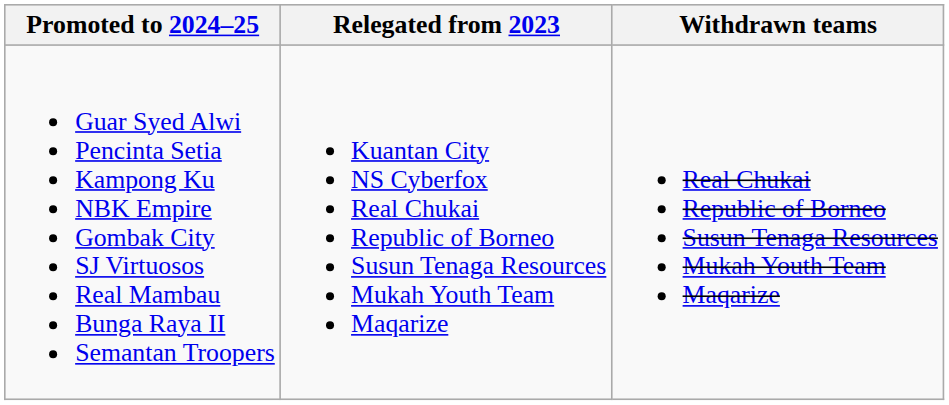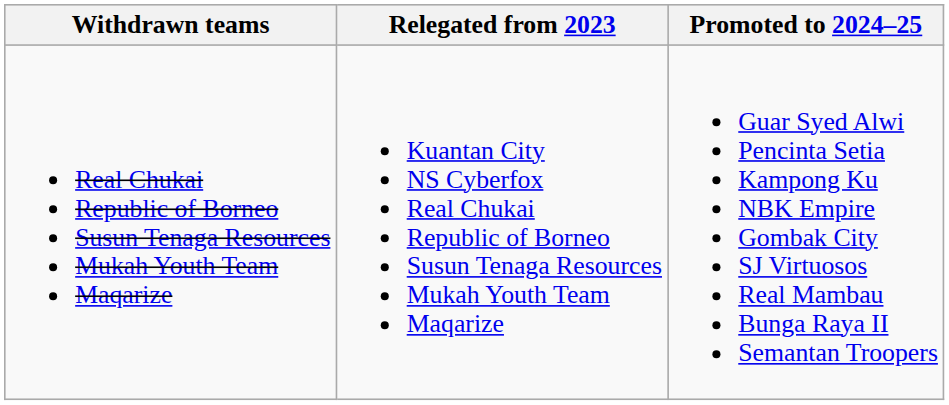columns swapped: (143, 24) <-> (778, 24)
